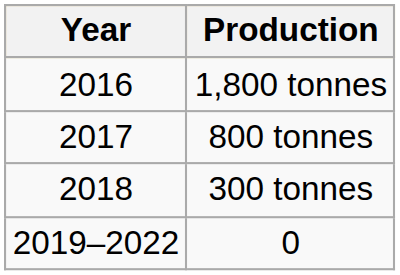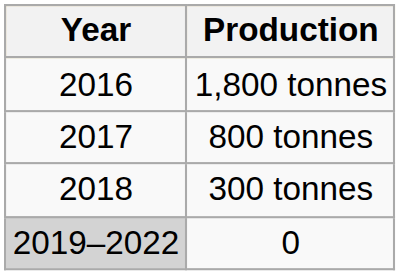(96, 242) no background -> (96, 242) lightgrey background
